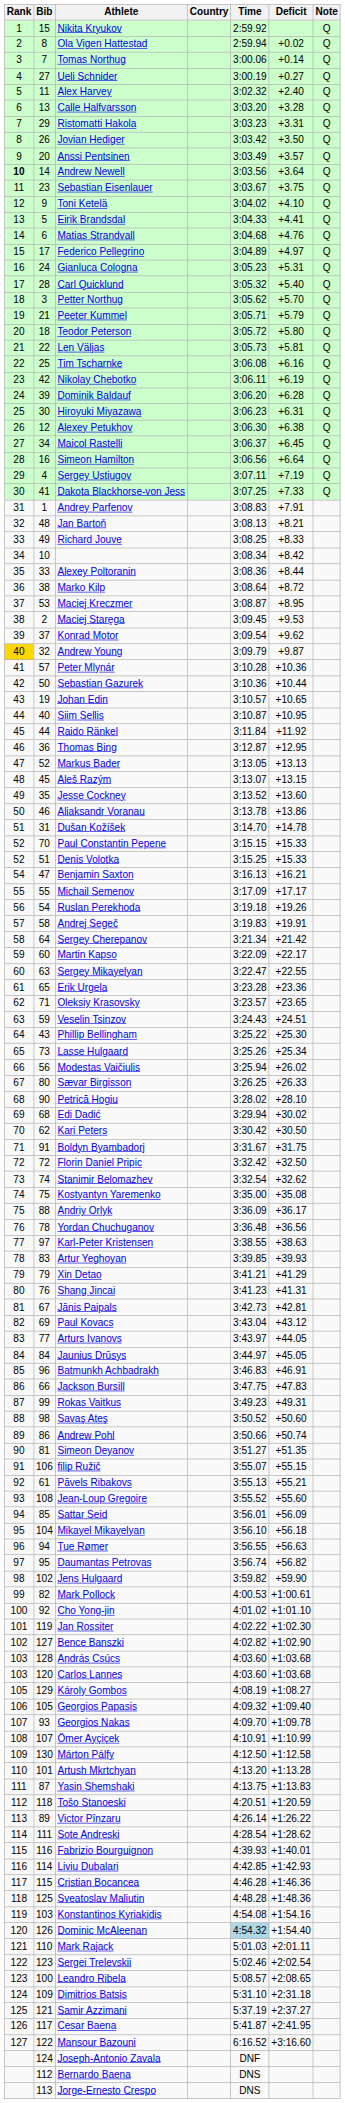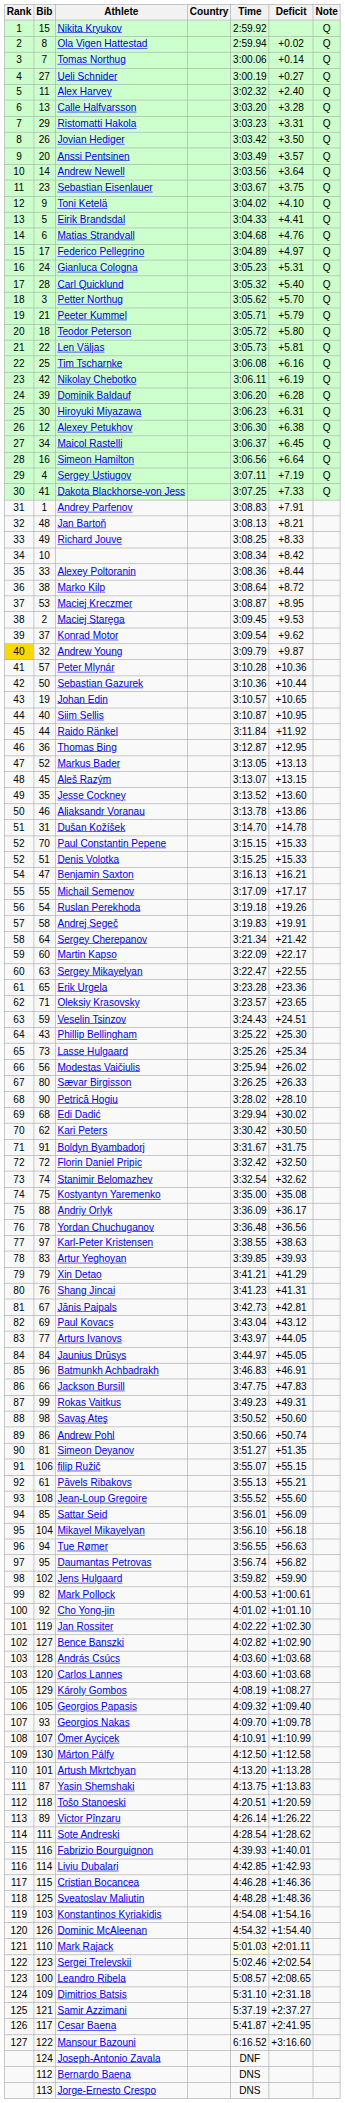(19, 172) bold -> (19, 172) normal
(250, 1930) lightblue background -> (250, 1930) no background
(250, 1946) no background -> (250, 1946) lightyellow background
